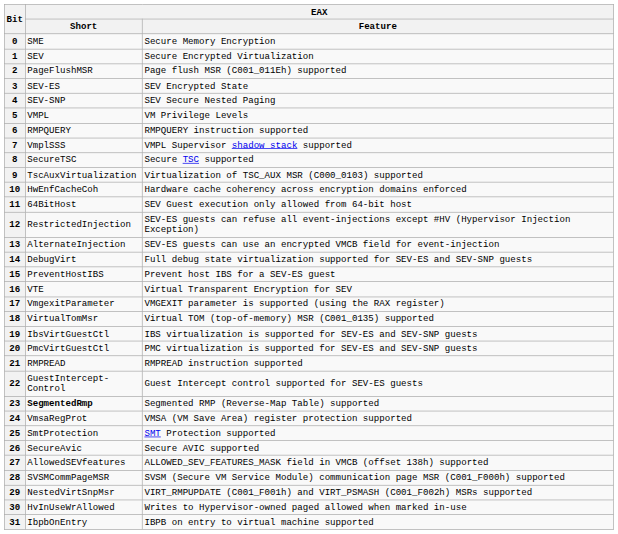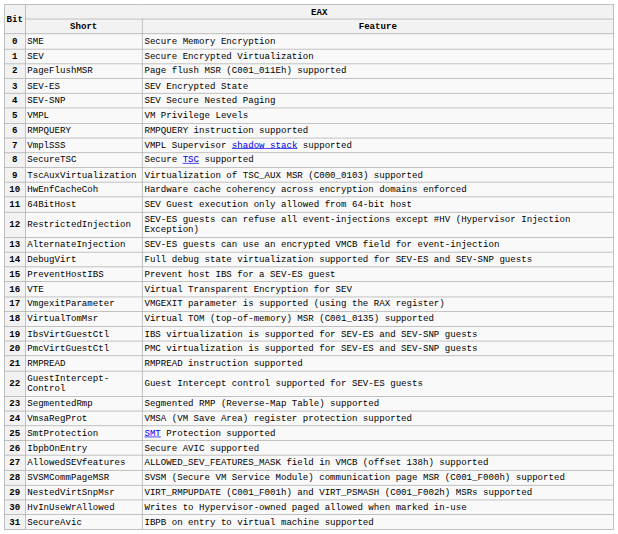(60, 404) bold -> (60, 404) normal
(55, 448) SecureAvic -> (57, 448) IbpbOnEntry
(57, 522) IbpbOnEntry -> (55, 522) SecureAvic
